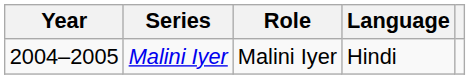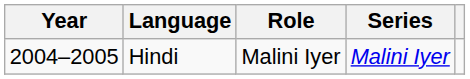columns swapped: (178, 21) <-> (398, 21)
